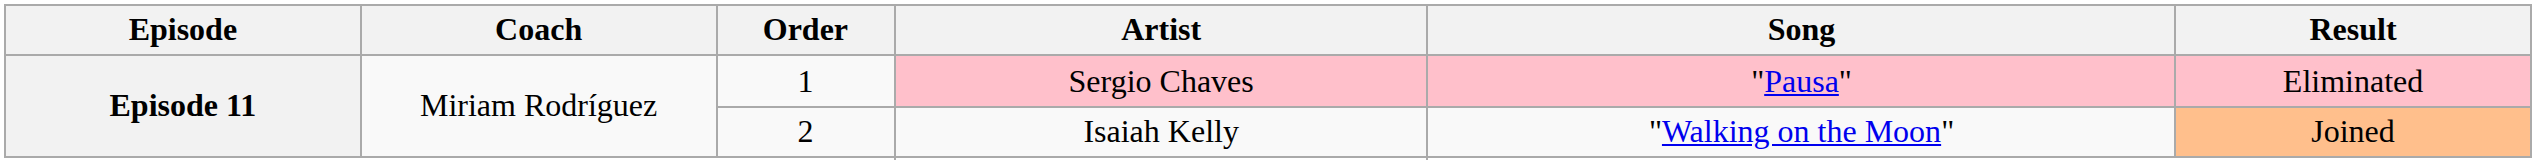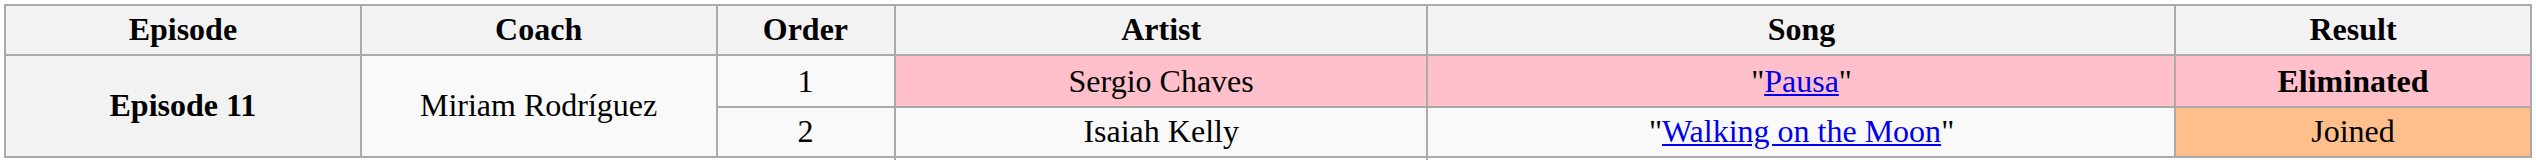(2353, 80) normal -> (2353, 80) bold
